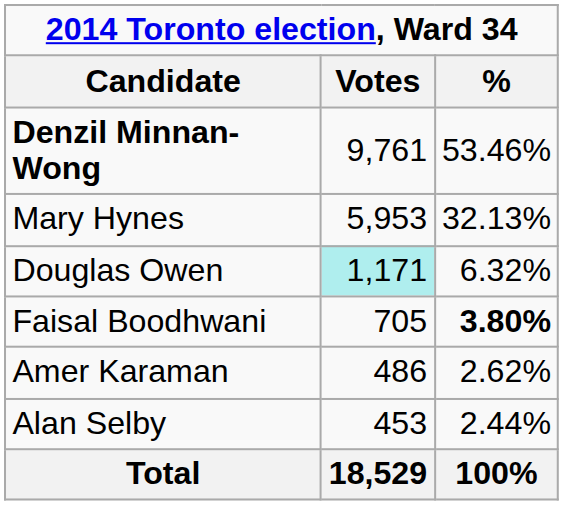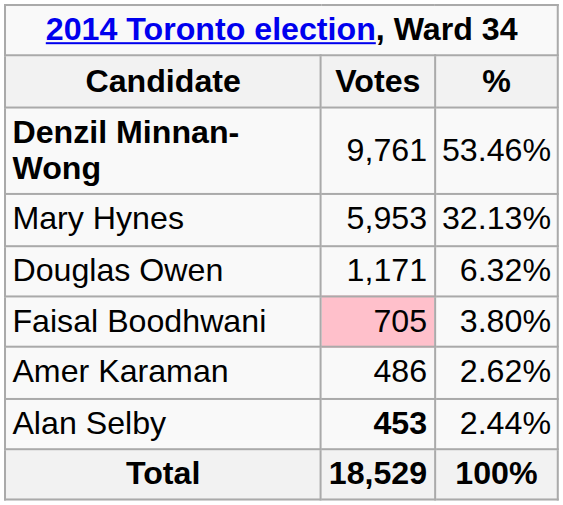(387, 270) paleturquoise background -> (387, 270) no background
(400, 321) no background -> (400, 321) pink background
(505, 321) bold -> (505, 321) normal
(400, 423) normal -> (400, 423) bold
